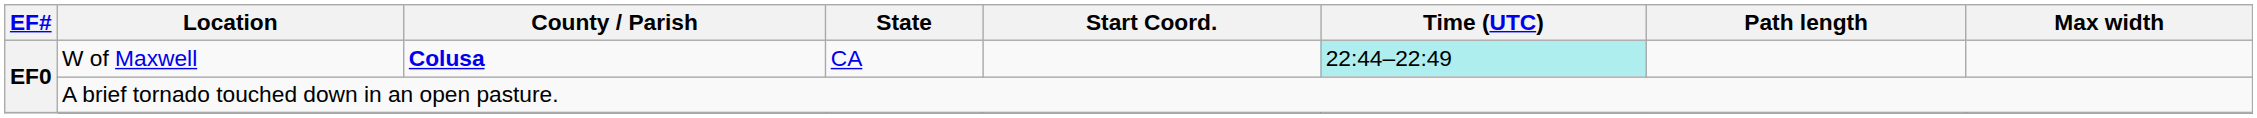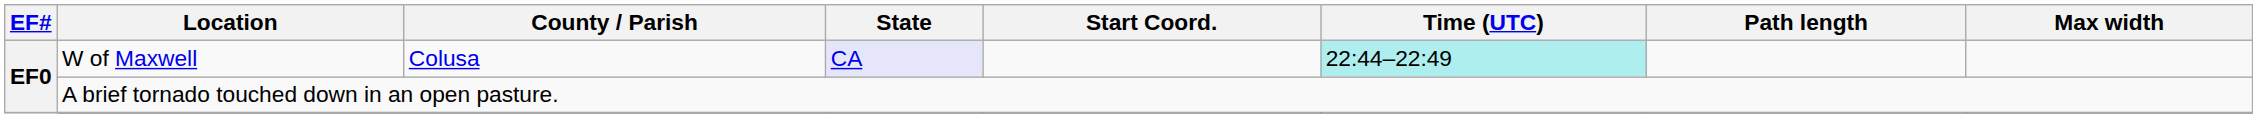(447, 58) bold -> (444, 58) normal
(847, 58) no background -> (847, 58) lavender background
